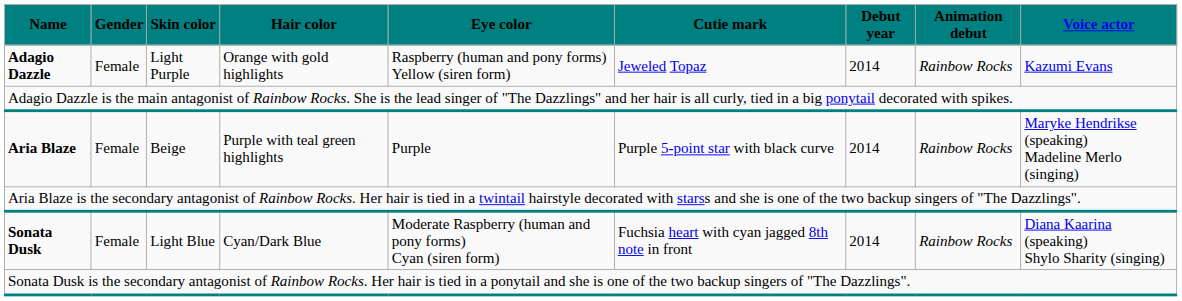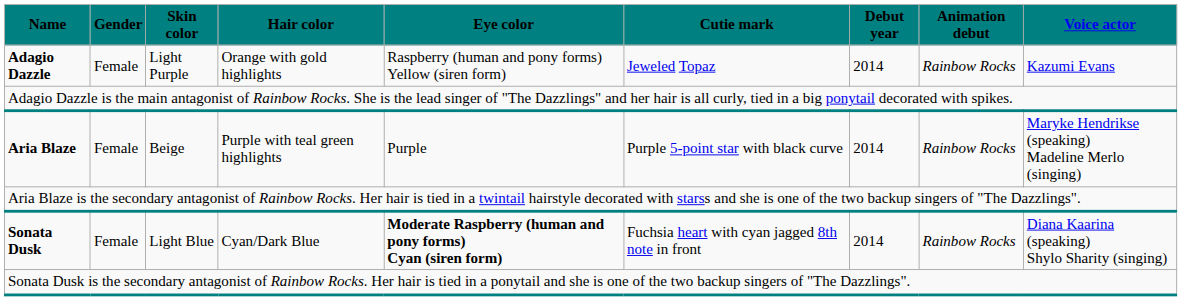(491, 240) normal -> (496, 240) bold
